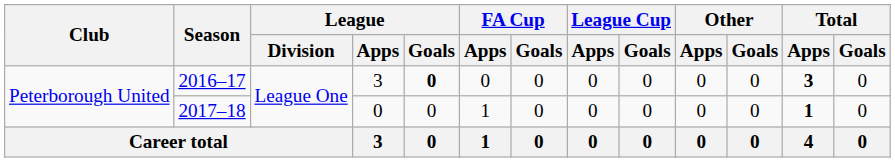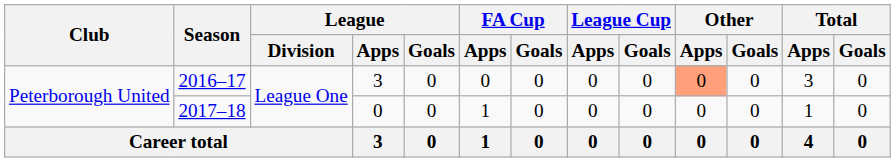(432, 80) bold -> (432, 80) normal
(701, 80) no background -> (701, 80) lightsalmon background
(809, 80) bold -> (809, 80) normal
(809, 111) bold -> (809, 111) normal
